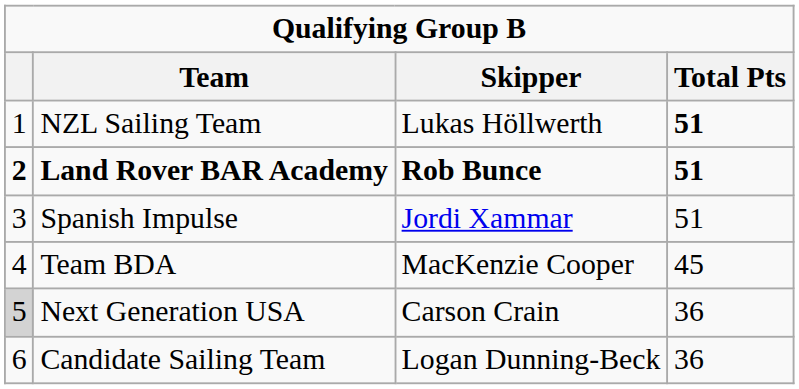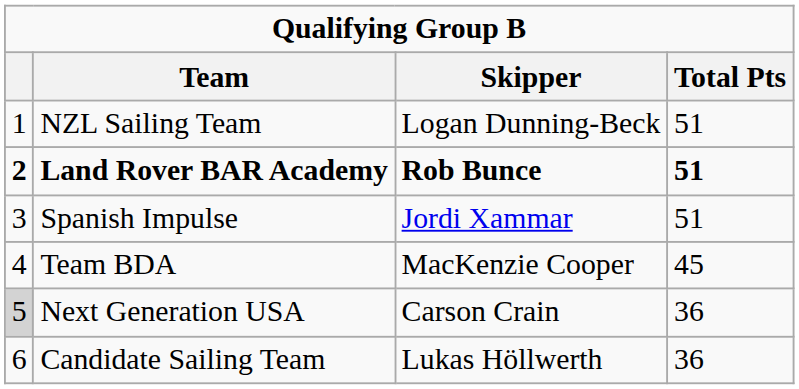(502, 123) Lukas Höllwerth -> (531, 123) Logan Dunning-Beck
(689, 123) bold -> (689, 123) normal
(531, 359) Logan Dunning-Beck -> (502, 359) Lukas Höllwerth
